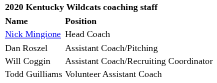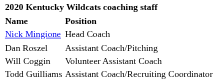(139, 61) Assistant Coach/Recruiting Coordinator -> (113, 61) Volunteer Assistant Coach
(113, 74) Volunteer Assistant Coach -> (139, 74) Assistant Coach/Recruiting Coordinator
